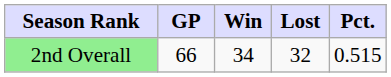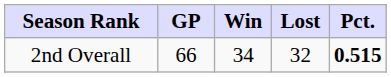(81, 54) lightgreen background -> (81, 54) no background
(358, 54) normal -> (358, 54) bold
